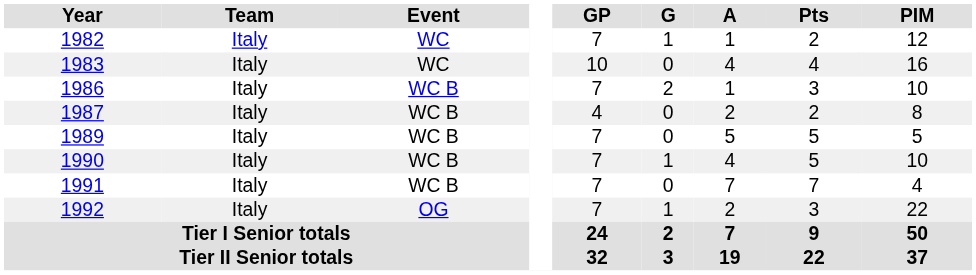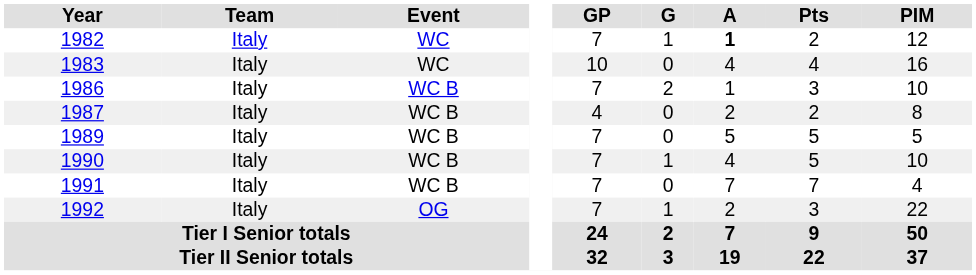(730, 40) normal -> (730, 40) bold
